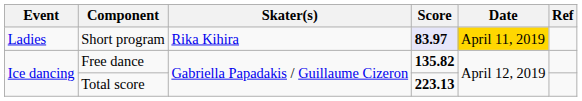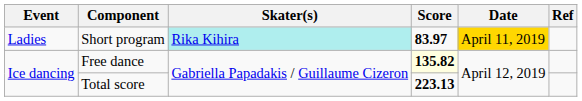(205, 38) no background -> (205, 38) paleturquoise background
(431, 38) lavender background -> (431, 38) no background
(435, 61) no background -> (435, 61) lightyellow background
